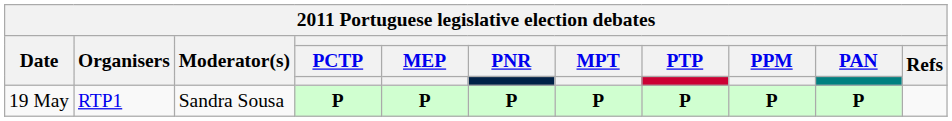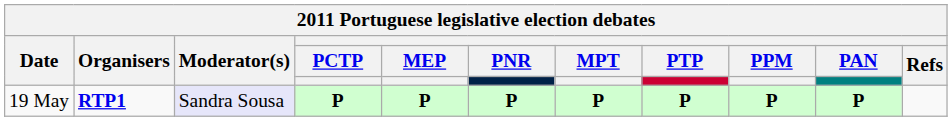(100, 100) normal -> (102, 100) bold
(231, 100) no background -> (231, 100) lavender background
